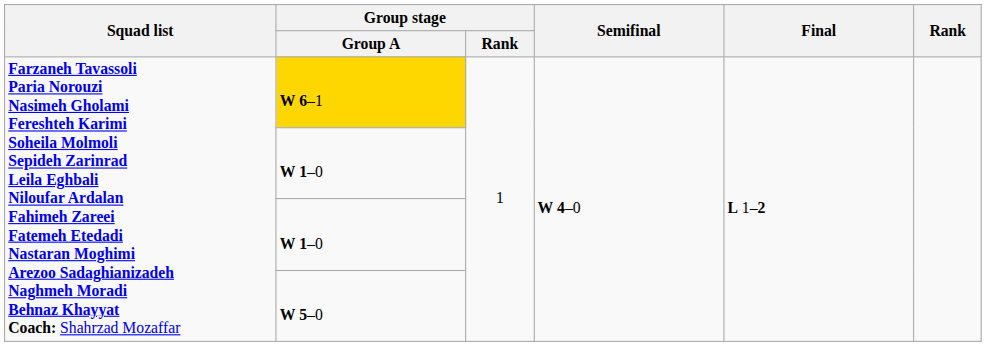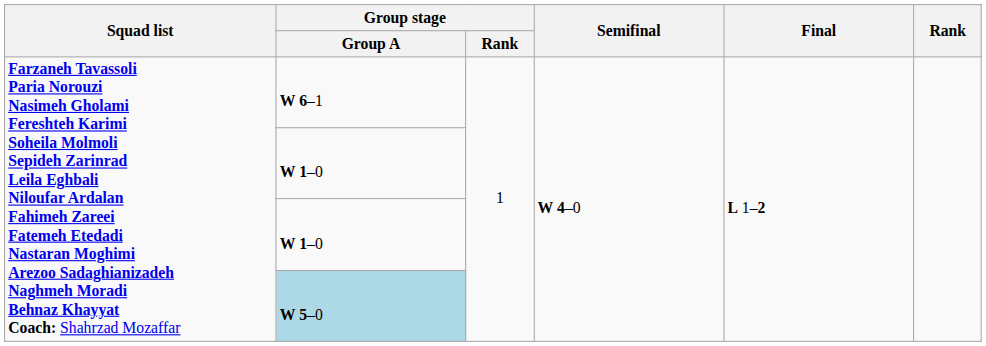(301, 101) gold background -> (301, 101) no background
(301, 315) no background -> (301, 315) lightblue background
